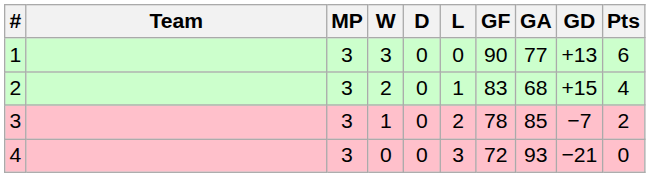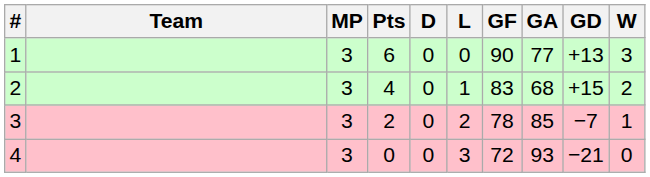columns swapped: (386, 21) <-> (623, 21)
